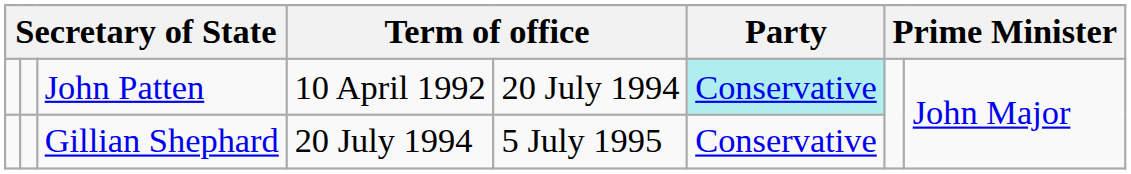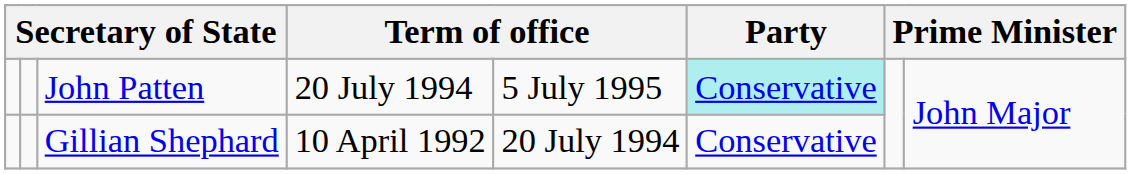(390, 86) 10 April 1992 -> (384, 86) 20 July 1994
(590, 86) 20 July 1994 -> (582, 86) 5 July 1995
(384, 140) 20 July 1994 -> (390, 140) 10 April 1992
(582, 140) 5 July 1995 -> (590, 140) 20 July 1994
